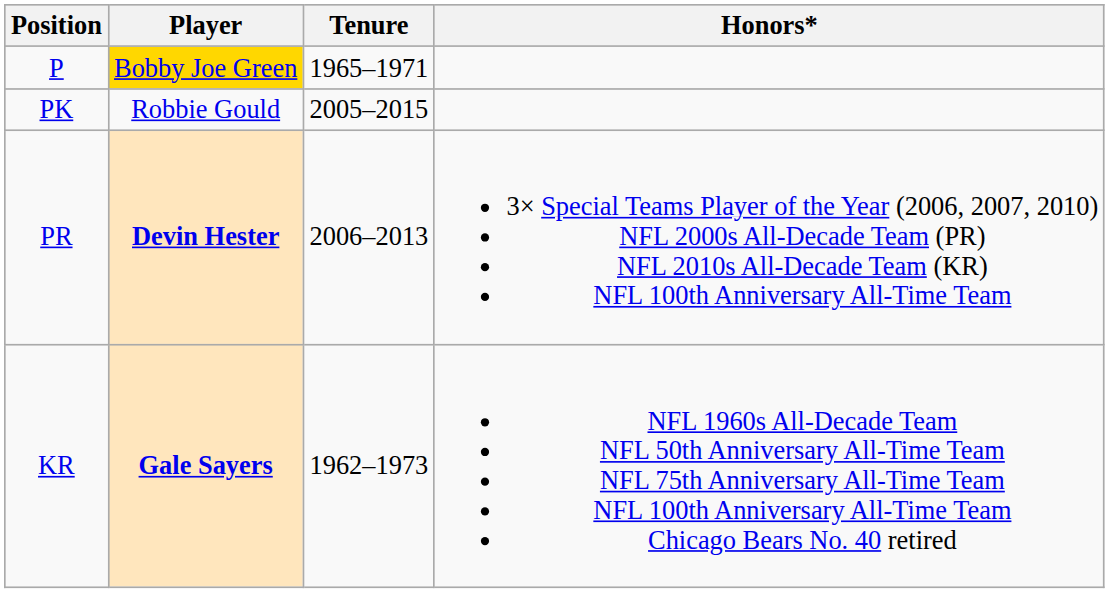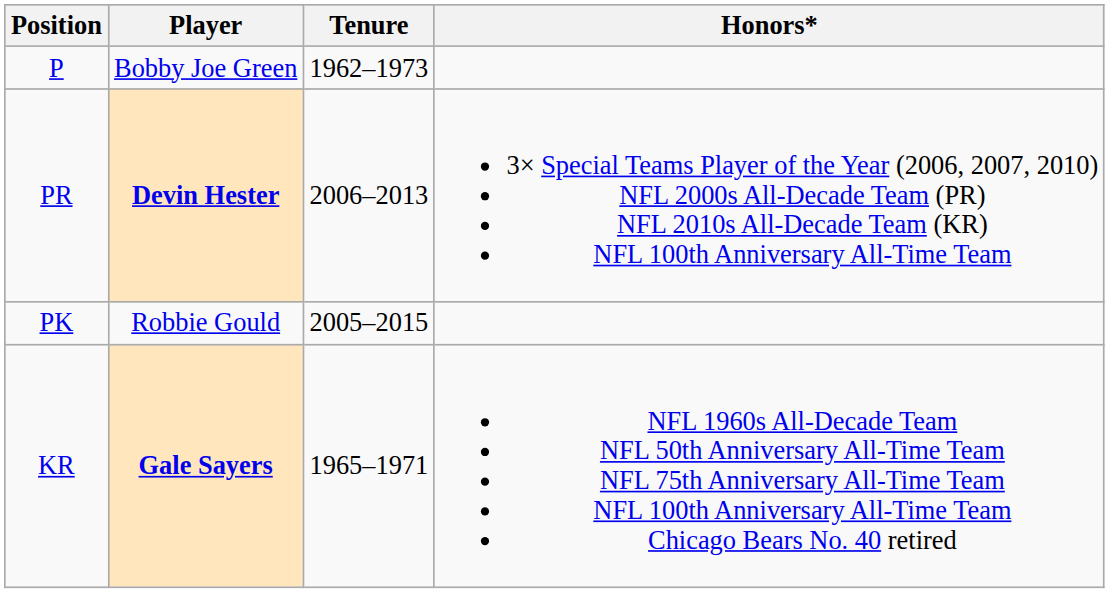(206, 67) gold background -> (206, 67) no background
(369, 67) 1965–1971 -> (369, 67) 1962–1973
rows swapped: (56, 109) <-> (56, 236)
(369, 465) 1962–1973 -> (369, 465) 1965–1971
